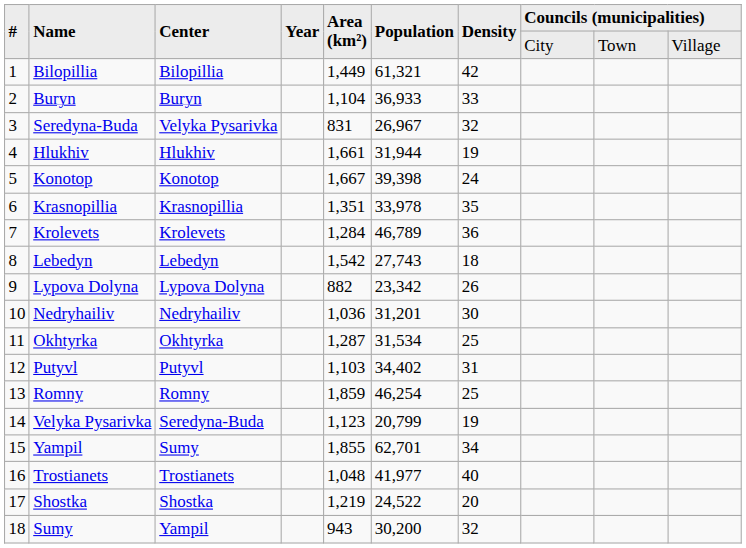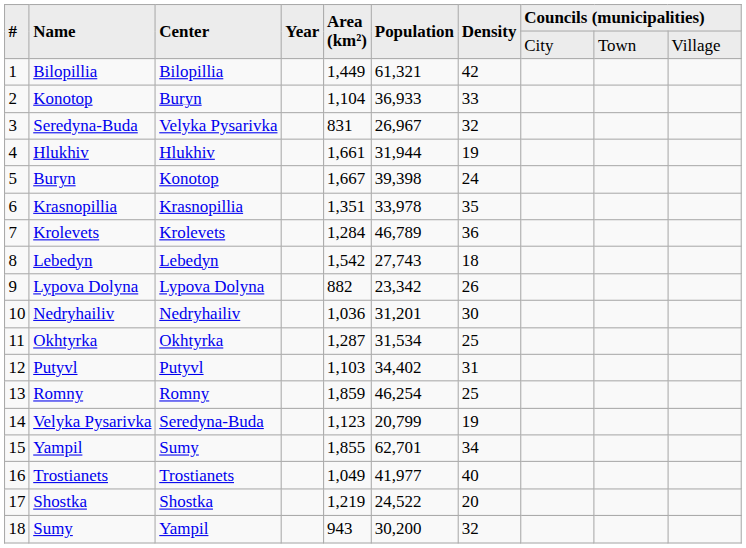(54, 98) Buryn -> (63, 98) Konotop
(63, 179) Konotop -> (54, 179) Buryn
(346, 475) 1,048 -> (346, 475) 1,049
